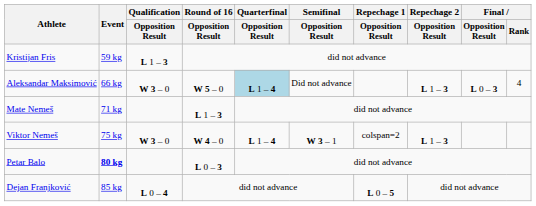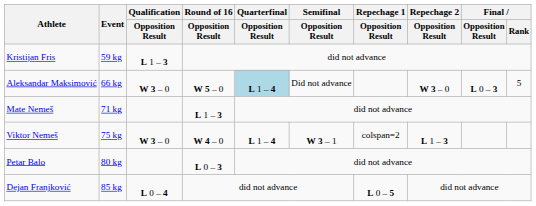(434, 89) L 1 – 3 -> (434, 89) W 3 – 0
(519, 83) 4 -> (519, 83) 5
(112, 162) bold -> (111, 162) normal
